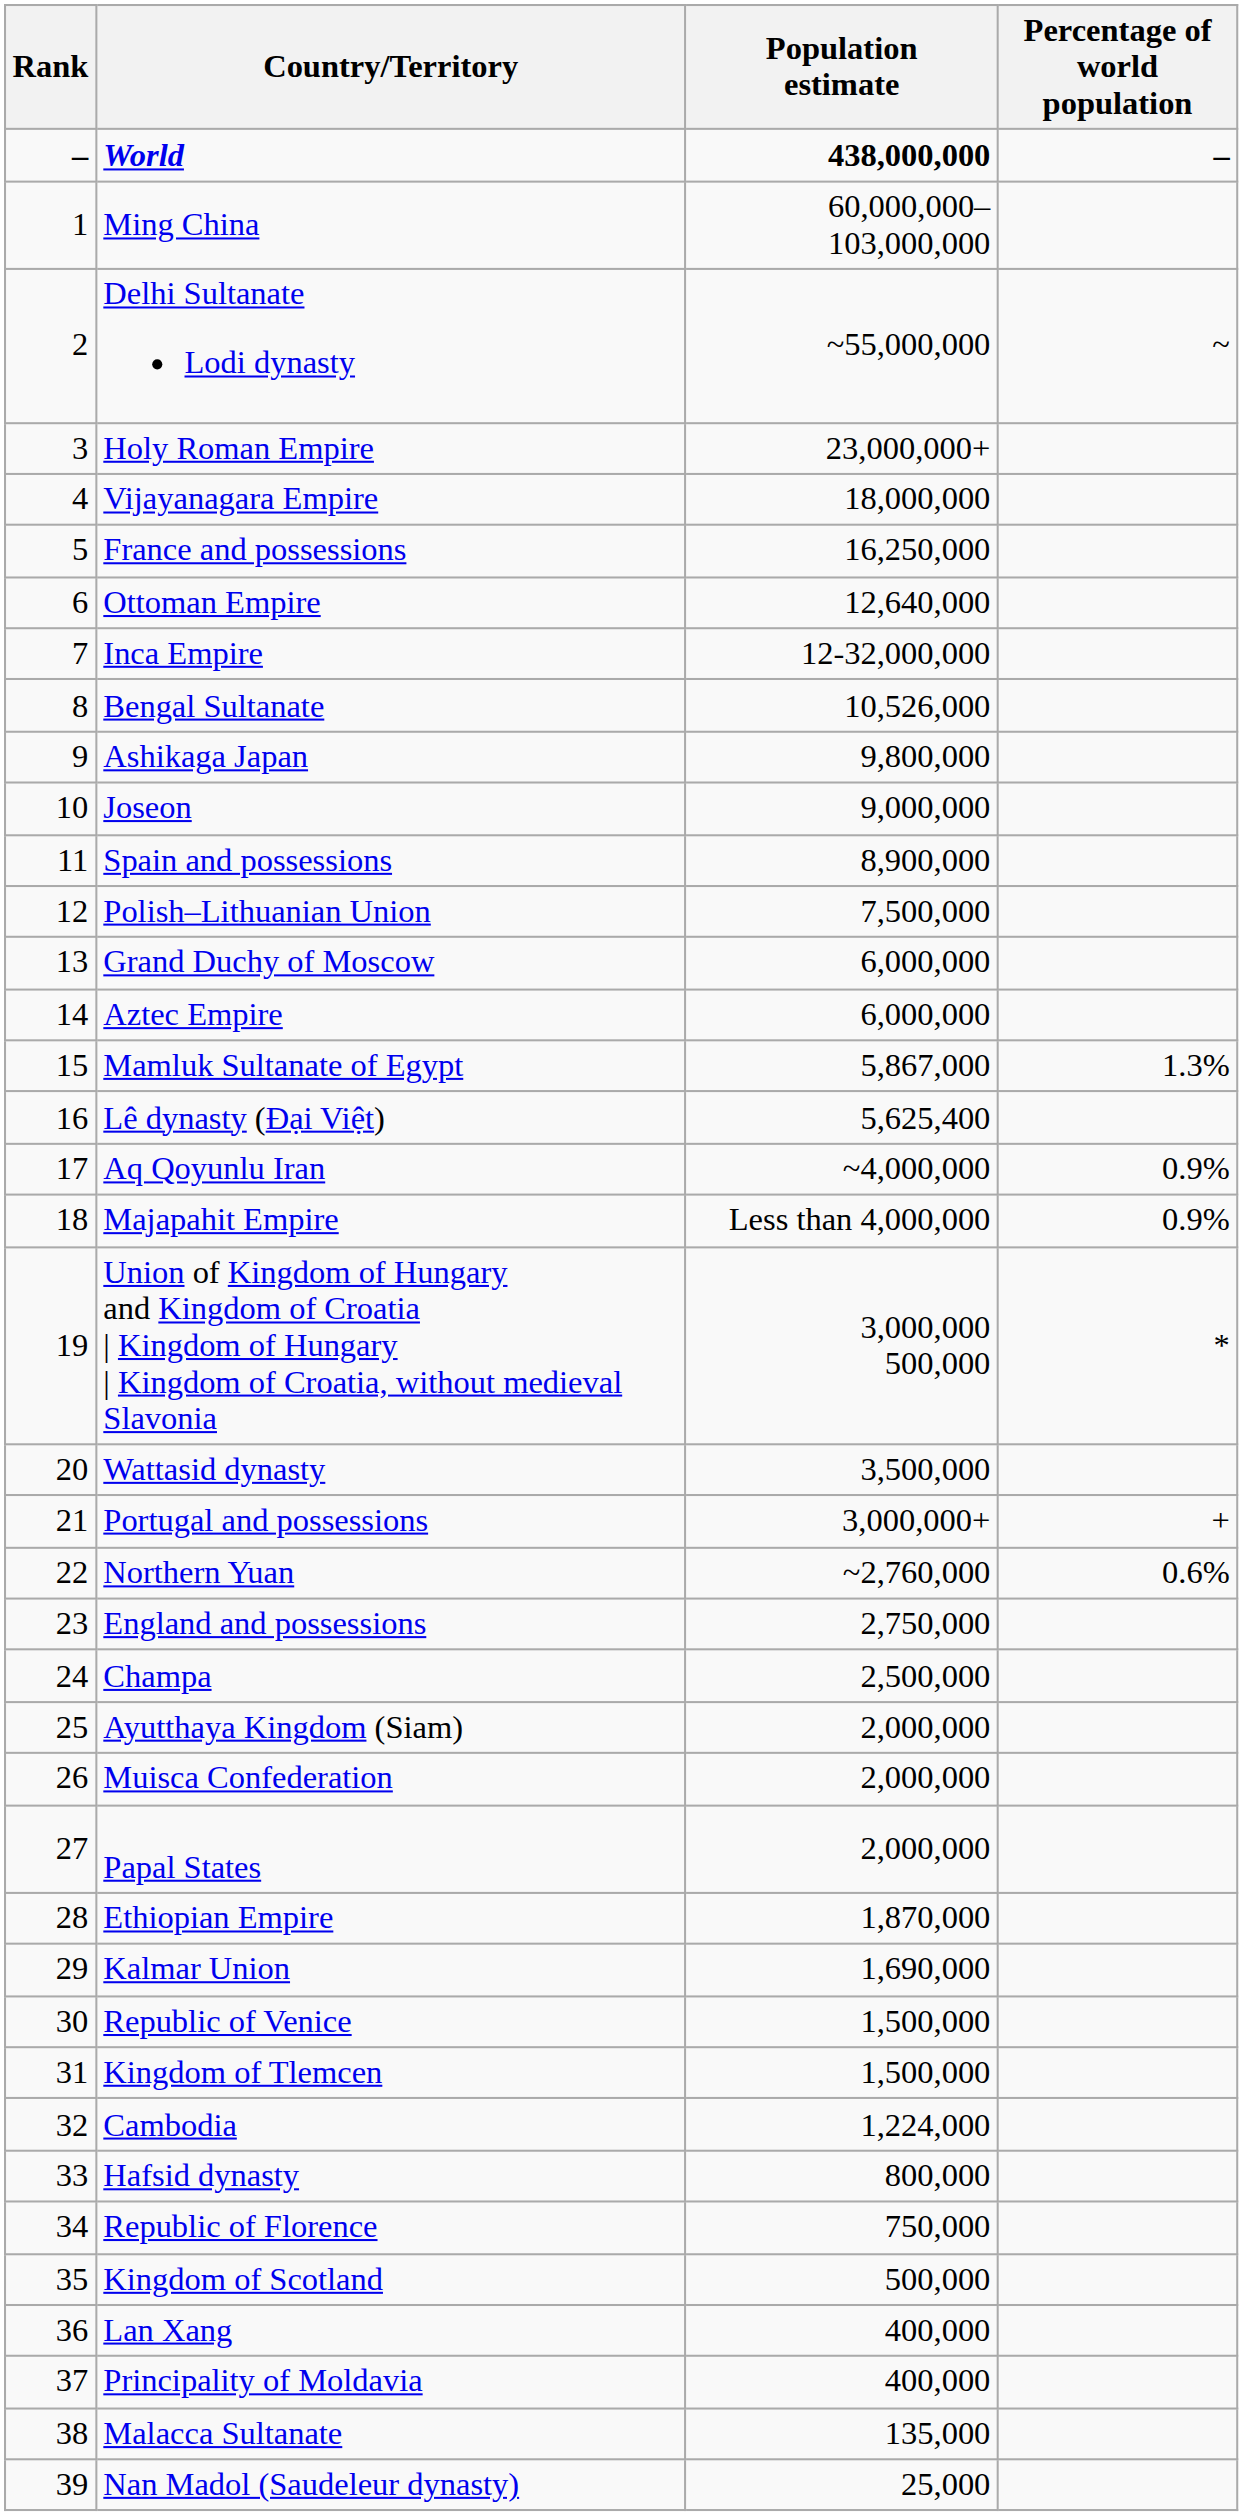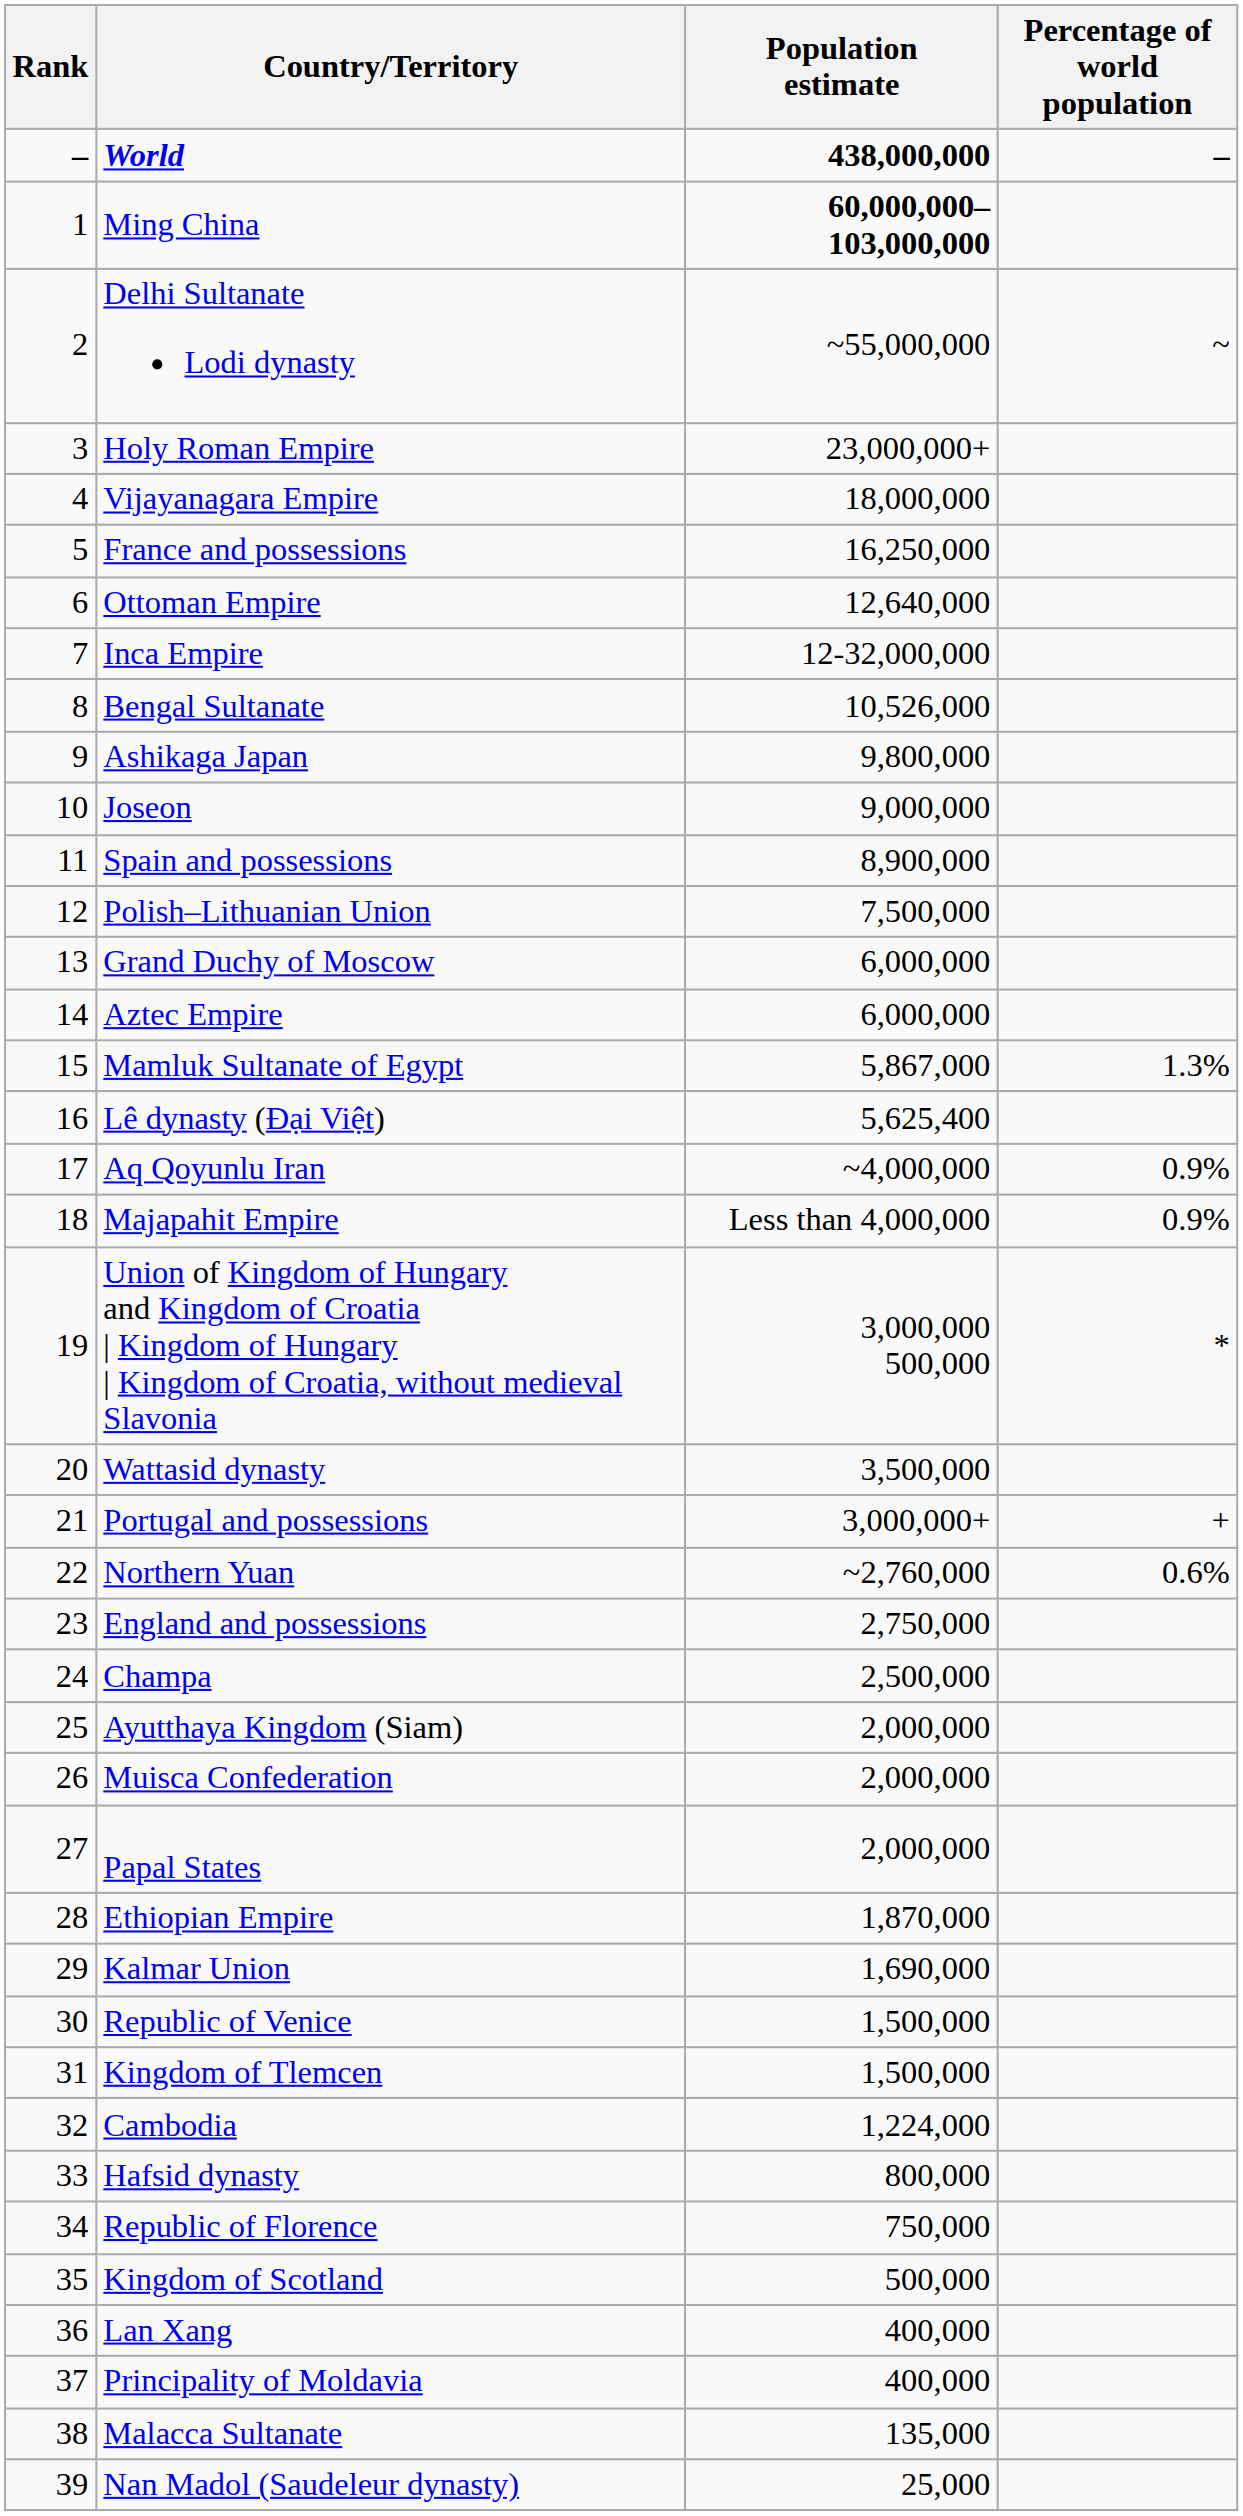(909, 224) normal -> (909, 224) bold
